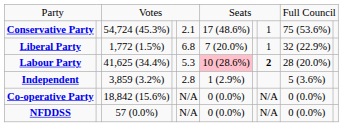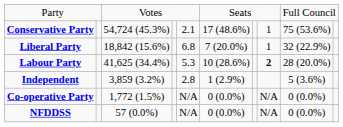(137, 46) 1,772 (1.5%) -> (137, 46) 18,842 (15.6%)
(226, 63) pink background -> (226, 63) no background
(137, 96) 18,842 (15.6%) -> (137, 96) 1,772 (1.5%)
